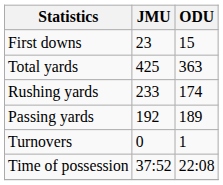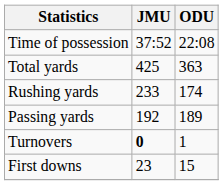rows swapped: (45, 42) <-> (68, 166)
(140, 141) normal -> (140, 141) bold
